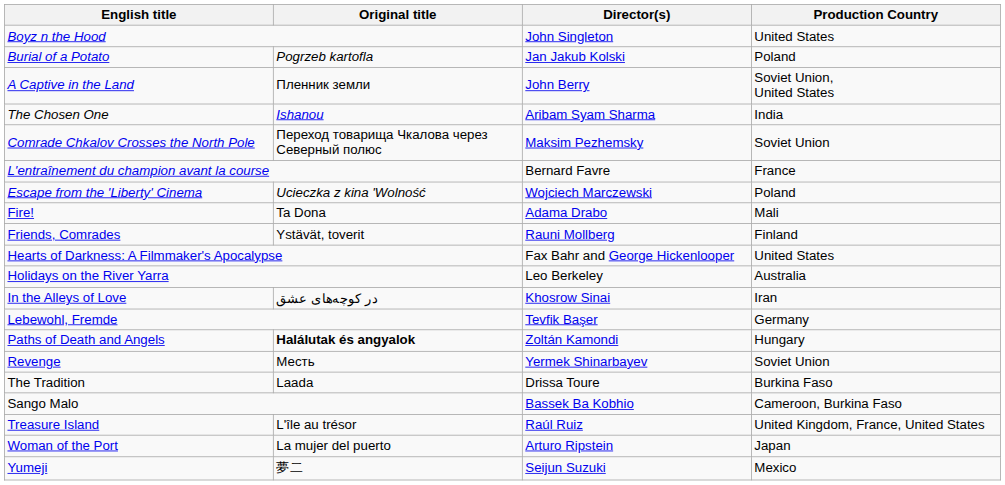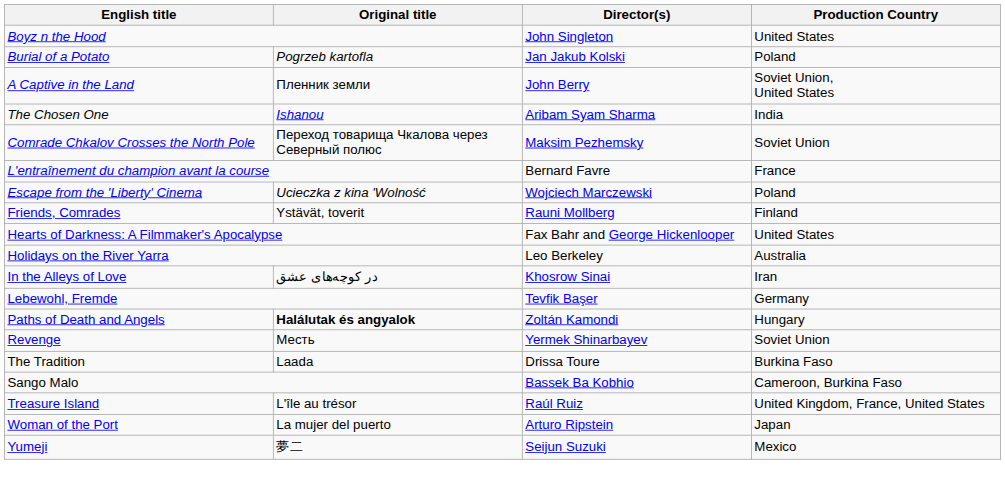- row: (21, 213)
